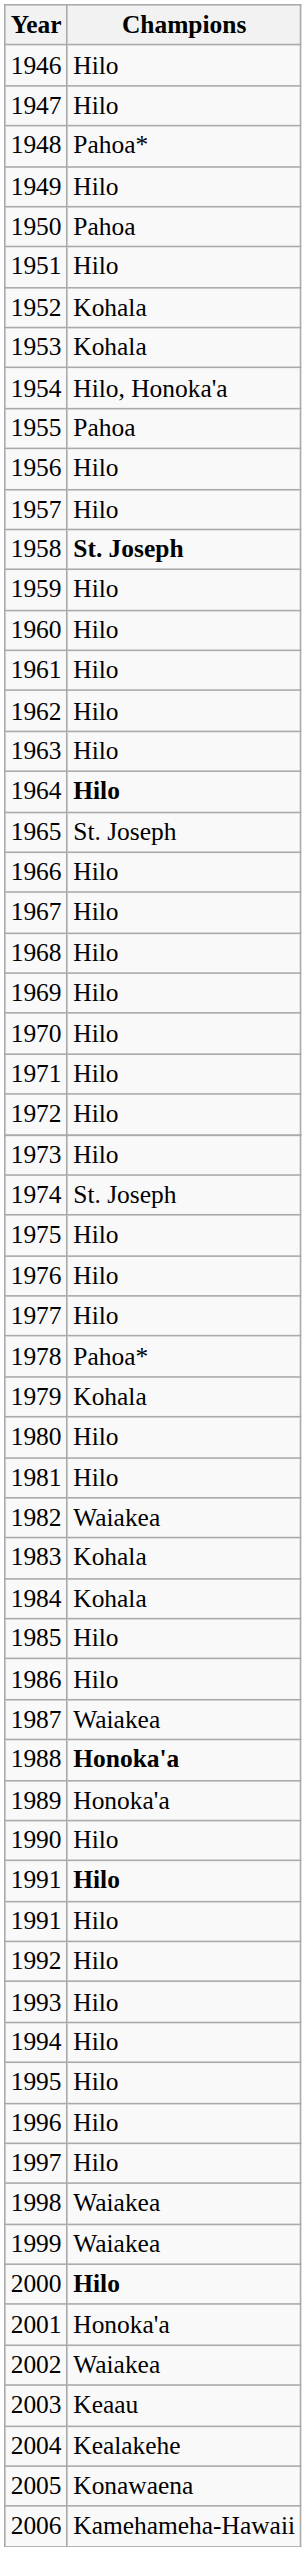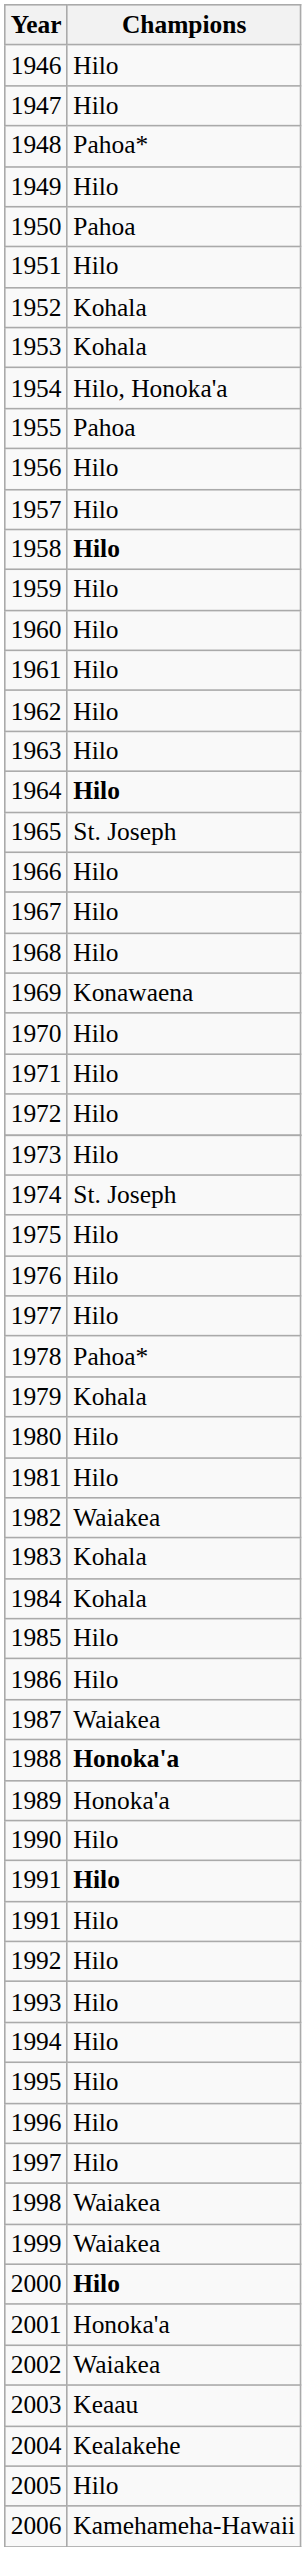(128, 549) St. Joseph -> (97, 549) Hilo
(96, 992) Hilo -> (133, 992) Konawaena
(133, 2485) Konawaena -> (96, 2485) Hilo
